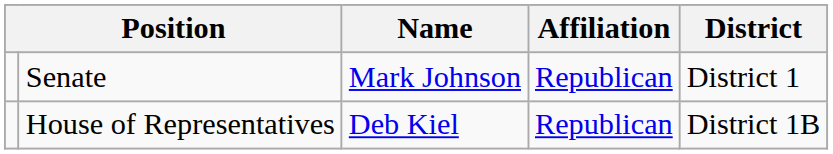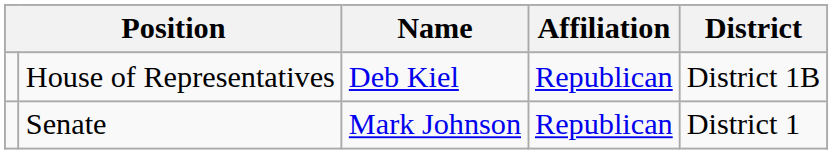rows swapped: (66, 76) <-> (180, 124)
